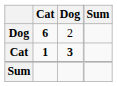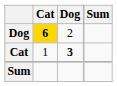(45, 33) no background -> (45, 33) gold background
(45, 52) bold -> (45, 52) normal
